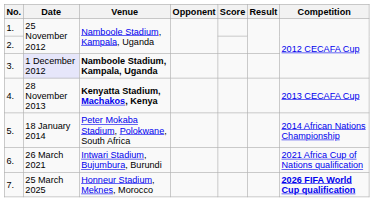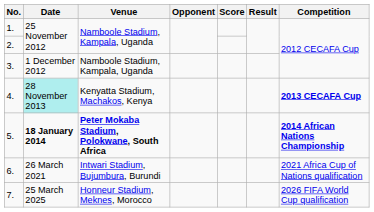(50, 66) lavender background -> (50, 66) no background
(124, 66) bold -> (120, 66) normal
(46, 96) no background -> (46, 96) paleturquoise background
(121, 96) bold -> (117, 96) normal
(321, 96) normal -> (321, 96) bold
(48, 131) normal -> (49, 136) bold
(124, 131) normal -> (119, 136) bold
(324, 131) normal -> (313, 136) bold
(318, 185) bold -> (315, 195) normal
